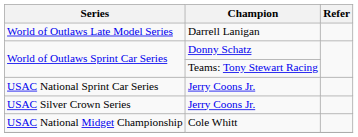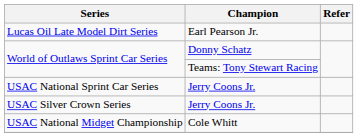+ row: (82, 31)
- row: (90, 31)
